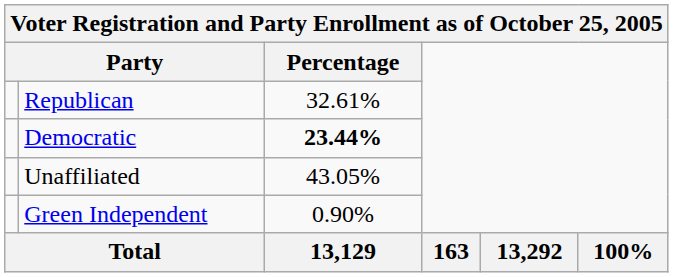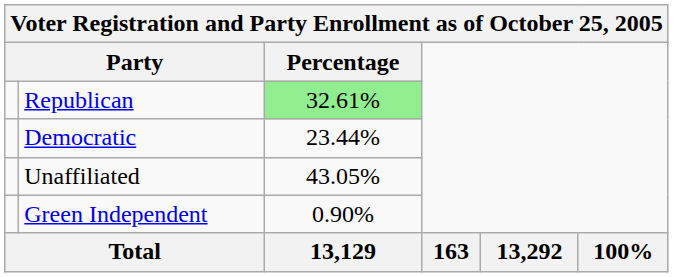(343, 99) no background -> (343, 99) lightgreen background
(343, 137) bold -> (343, 137) normal
